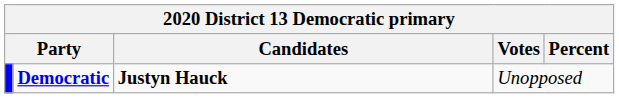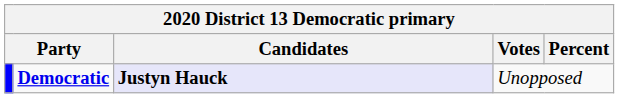(173, 78) no background -> (173, 78) lavender background
